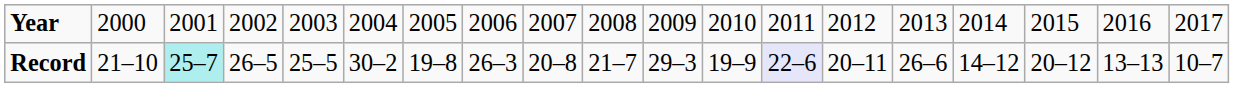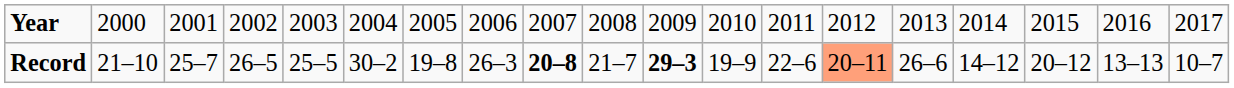(194, 62) paleturquoise background -> (194, 62) no background
(553, 62) normal -> (553, 62) bold
(672, 62) normal -> (672, 62) bold
(792, 62) lavender background -> (792, 62) no background
(858, 62) no background -> (858, 62) lightsalmon background
